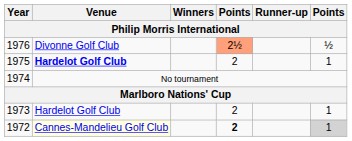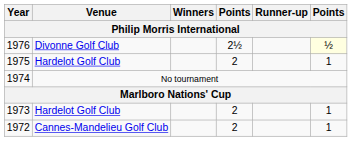(235, 45) lightsalmon background -> (235, 45) no background
(329, 45) no background -> (329, 45) lightyellow background
(81, 62) bold -> (77, 62) normal
(101, 128) lightyellow background -> (101, 128) no background
(235, 128) bold -> (235, 128) normal
(329, 128) lightgrey background -> (329, 128) no background
